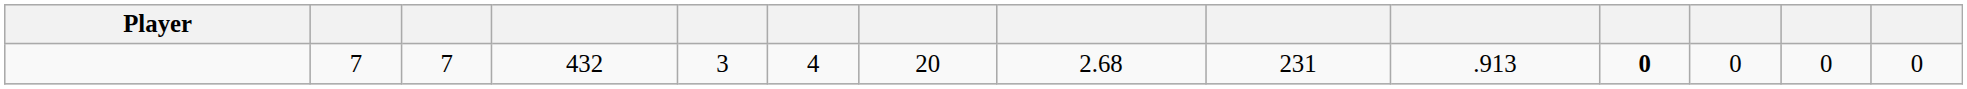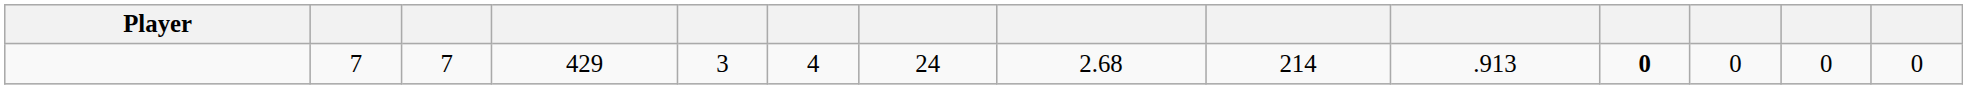(585, 63) 432 -> (585, 63) 429
(928, 63) 20 -> (928, 63) 24
(1298, 63) 231 -> (1298, 63) 214
